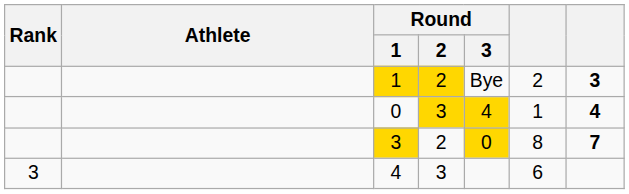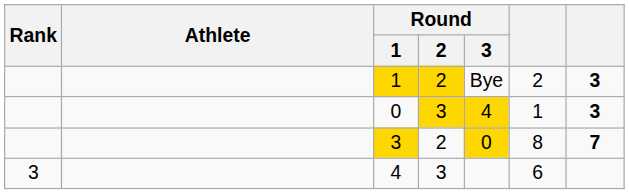(595, 111) 4 -> (595, 111) 3
